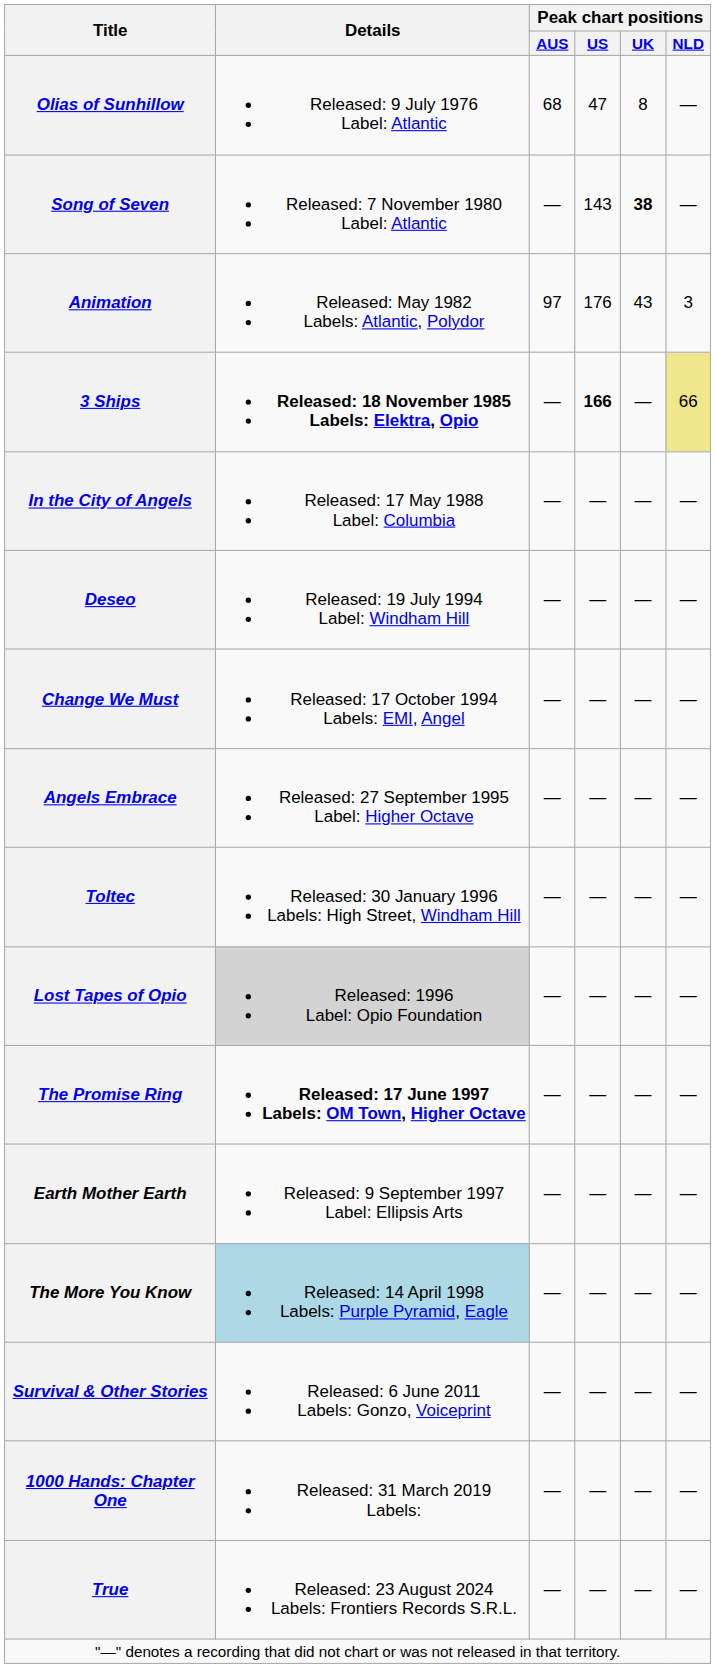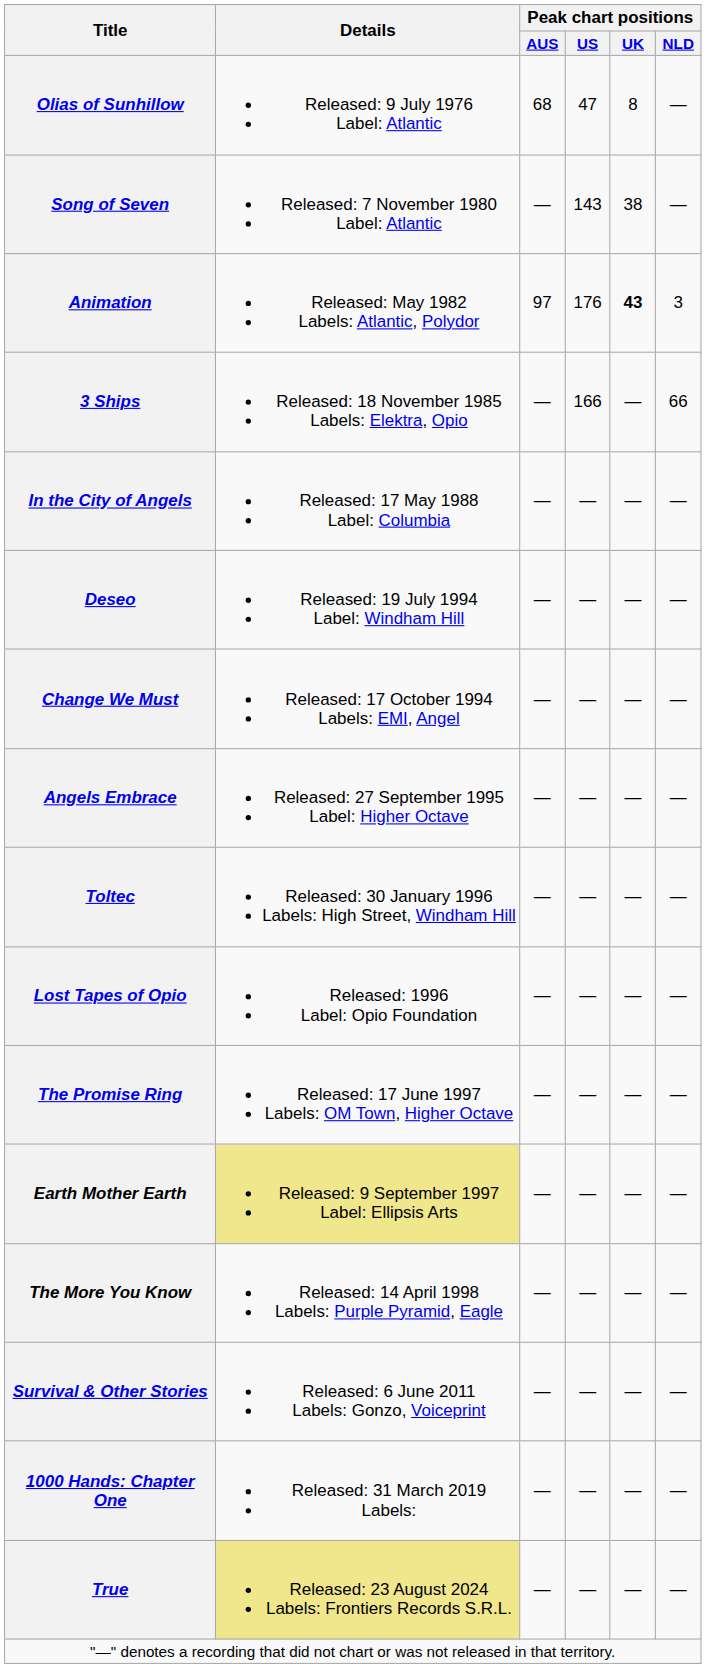(643, 203) bold -> (633, 203) normal
(643, 302) normal -> (633, 302) bold
(373, 412) bold -> (368, 412) normal
(598, 401) bold -> (588, 401) normal
(688, 401) khaki background -> (678, 401) no background
(373, 1005) lightgrey background -> (368, 1005) no background
(373, 1104) bold -> (368, 1104) normal
(373, 1203) no background -> (368, 1203) khaki background
(373, 1302) lightblue background -> (368, 1302) no background
(373, 1599) no background -> (368, 1599) khaki background
